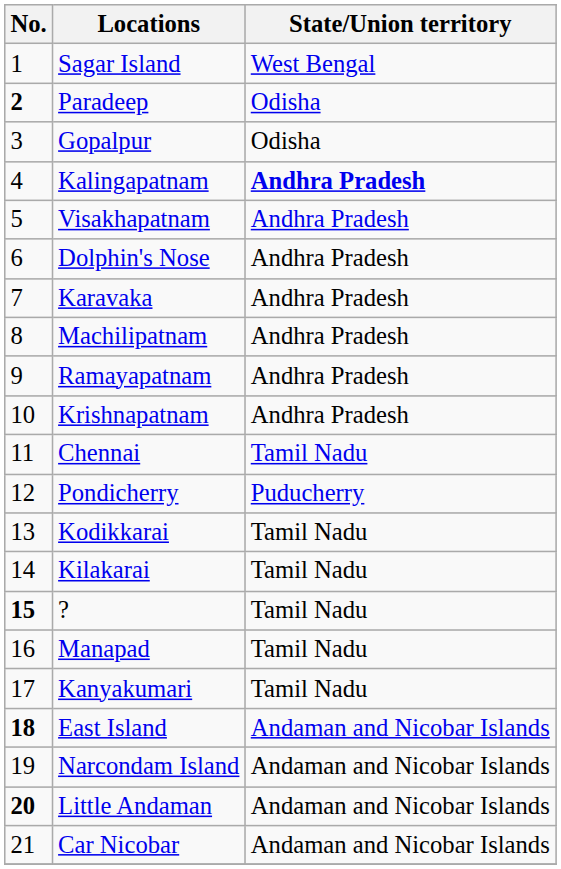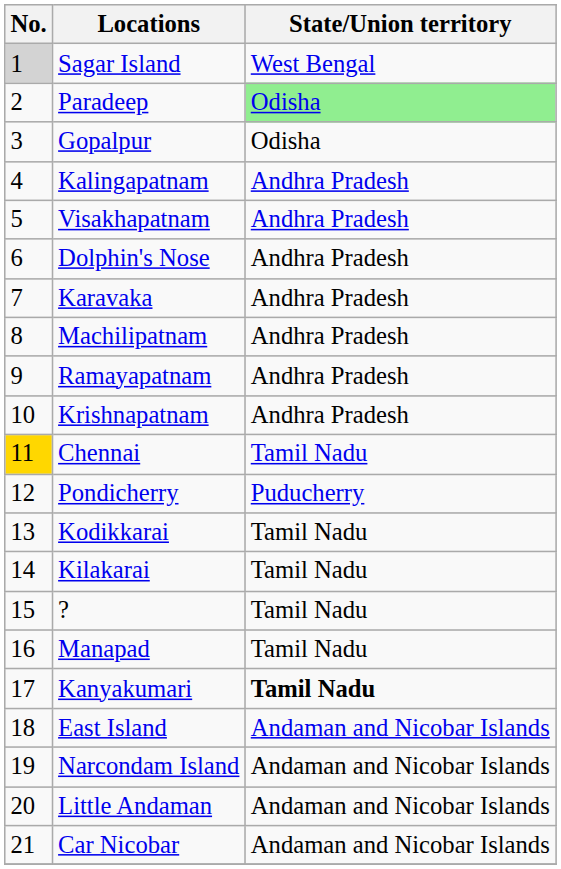(17, 63) no background -> (17, 63) lightgrey background
(17, 102) bold -> (17, 102) normal
(286, 102) no background -> (286, 102) lightgreen background
(338, 180) bold -> (330, 180) normal
(22, 453) no background -> (22, 453) gold background
(23, 610) bold -> (23, 610) normal
(309, 688) normal -> (313, 688) bold
(23, 727) bold -> (23, 727) normal
(23, 805) bold -> (23, 805) normal
